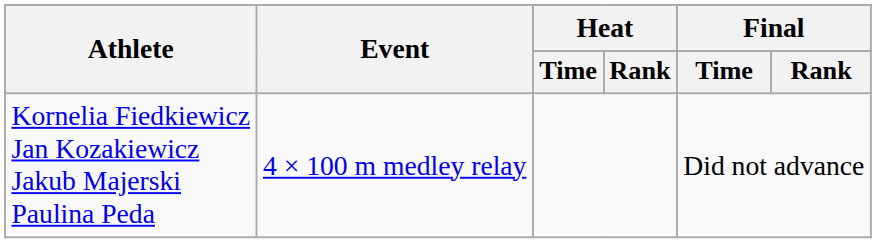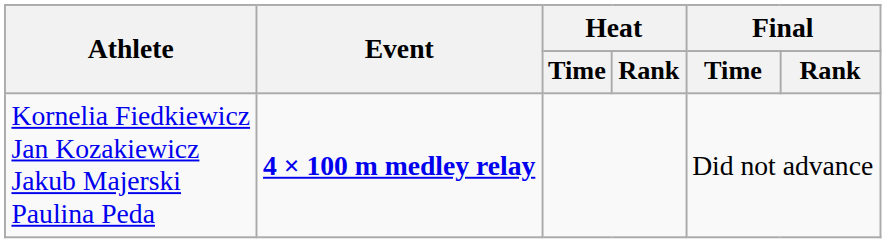(395, 165) normal -> (399, 165) bold
